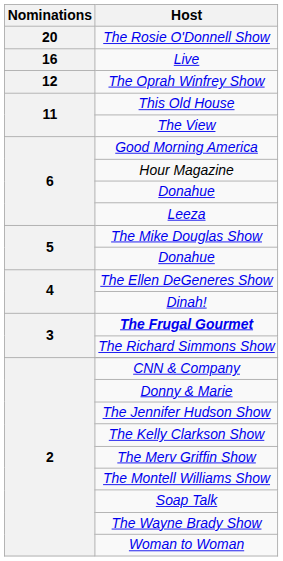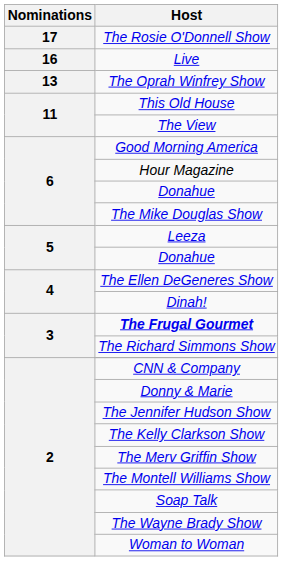(50, 37) 20 -> (50, 37) 17
(50, 81) 12 -> (50, 81) 13
(187, 214) Leeza -> (187, 214) The Mike Douglas Show
(187, 236) The Mike Douglas Show -> (187, 236) Leeza
